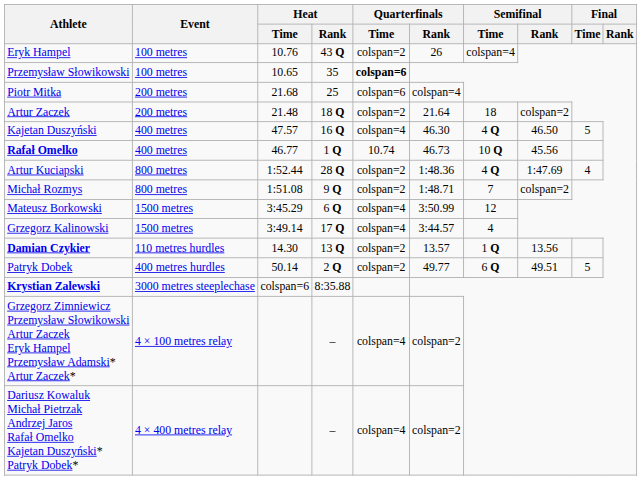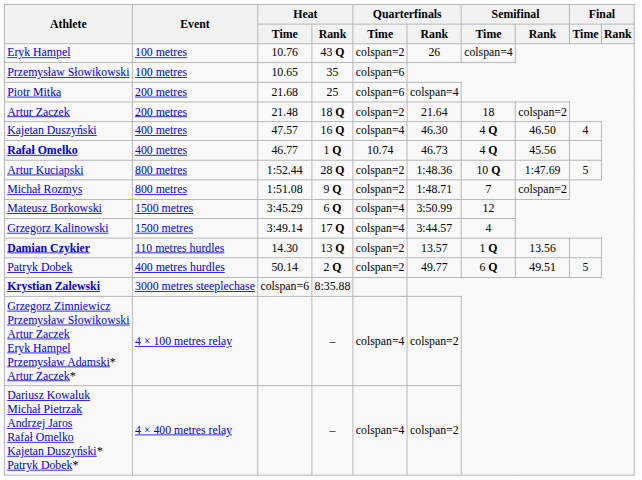(381, 73) bold -> (380, 73) normal
(587, 131) 5 -> (585, 131) 4
(490, 150) 10 Q -> (488, 150) 4 Q
(491, 170) 4 Q -> (488, 170) 10 Q
(587, 170) 4 -> (585, 170) 5
